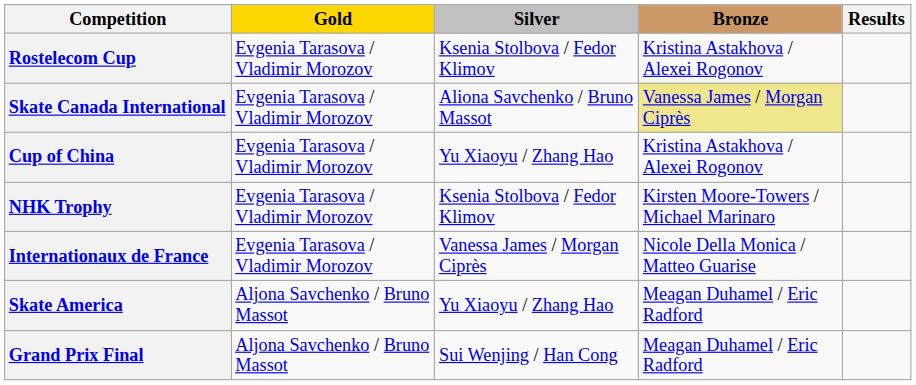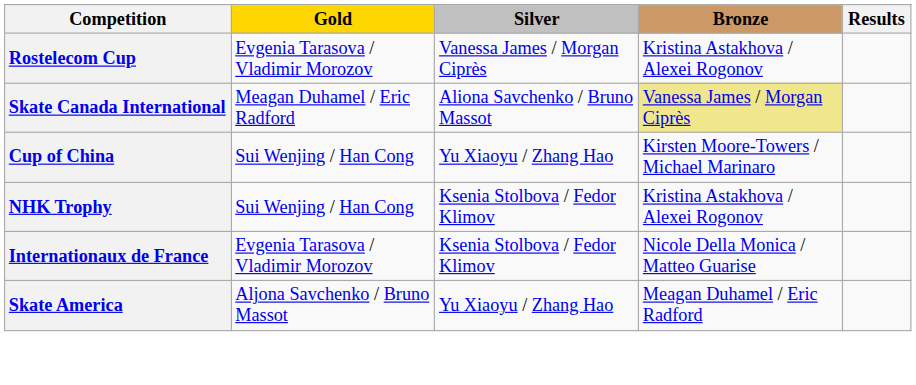(527, 58) Ksenia Stolbova / Fedor Klimov -> (529, 58) Vanessa James / Morgan Ciprès
(305, 107) Evgenia Tarasova / Vladimir Morozov -> (323, 107) Meagan Duhamel / Eric Radford
(305, 157) Evgenia Tarasova / Vladimir Morozov -> (325, 157) Sui Wenjing / Han Cong
(718, 157) Kristina Astakhova / Alexei Rogonov -> (731, 157) Kirsten Moore-Towers / Michael Marinaro
(305, 206) Evgenia Tarasova / Vladimir Morozov -> (325, 206) Sui Wenjing / Han Cong
(731, 206) Kirsten Moore-Towers / Michael Marinaro -> (718, 206) Kristina Astakhova / Alexei Rogonov
(529, 255) Vanessa James / Morgan Ciprès -> (527, 255) Ksenia Stolbova / Fedor Klimov
- row: (76, 354)
